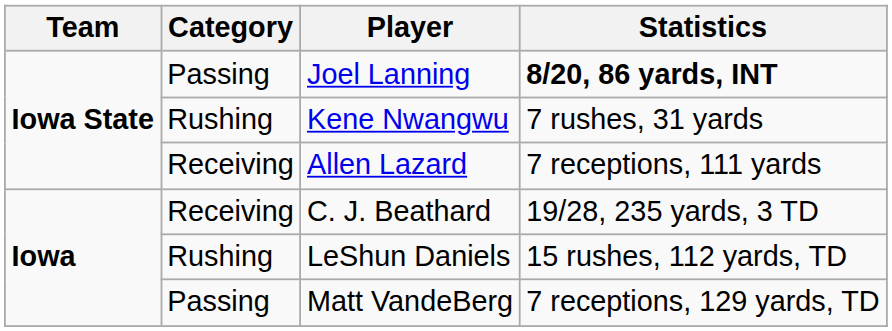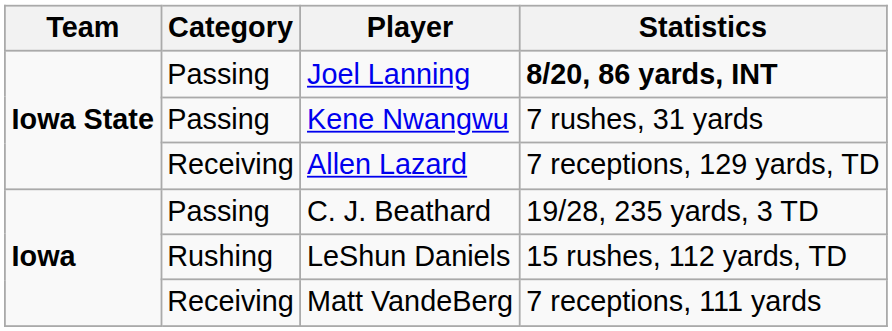(220, 119) Rushing -> (218, 119) Passing
(674, 165) 7 receptions, 111 yards -> (703, 165) 7 receptions, 129 yards, TD
(231, 210) Receiving -> (218, 210) Passing
(218, 302) Passing -> (231, 302) Receiving
(703, 302) 7 receptions, 129 yards, TD -> (674, 302) 7 receptions, 111 yards
